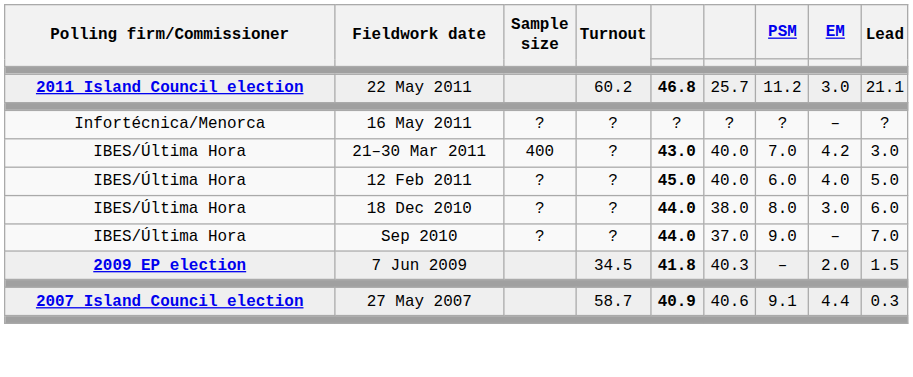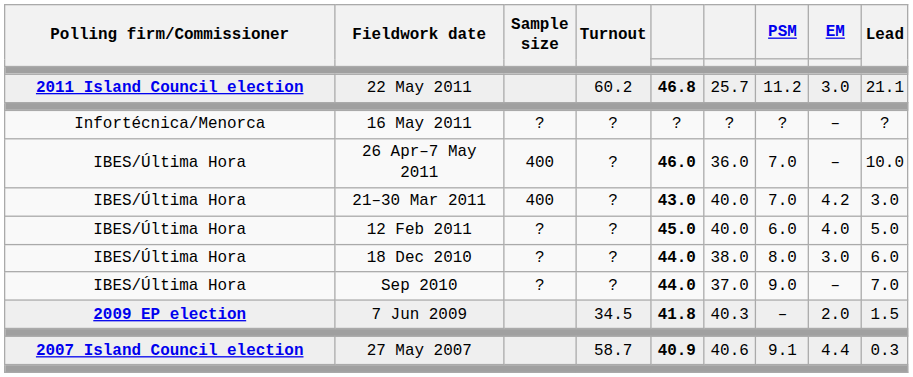+ row: (170, 163)
